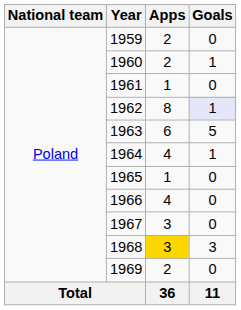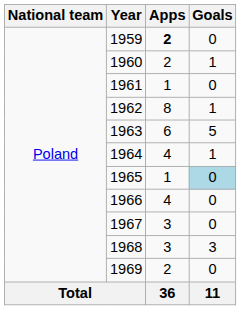(167, 39) normal -> (167, 39) bold
(212, 108) lavender background -> (212, 108) no background
(212, 177) no background -> (212, 177) lightblue background
(167, 246) gold background -> (167, 246) no background
